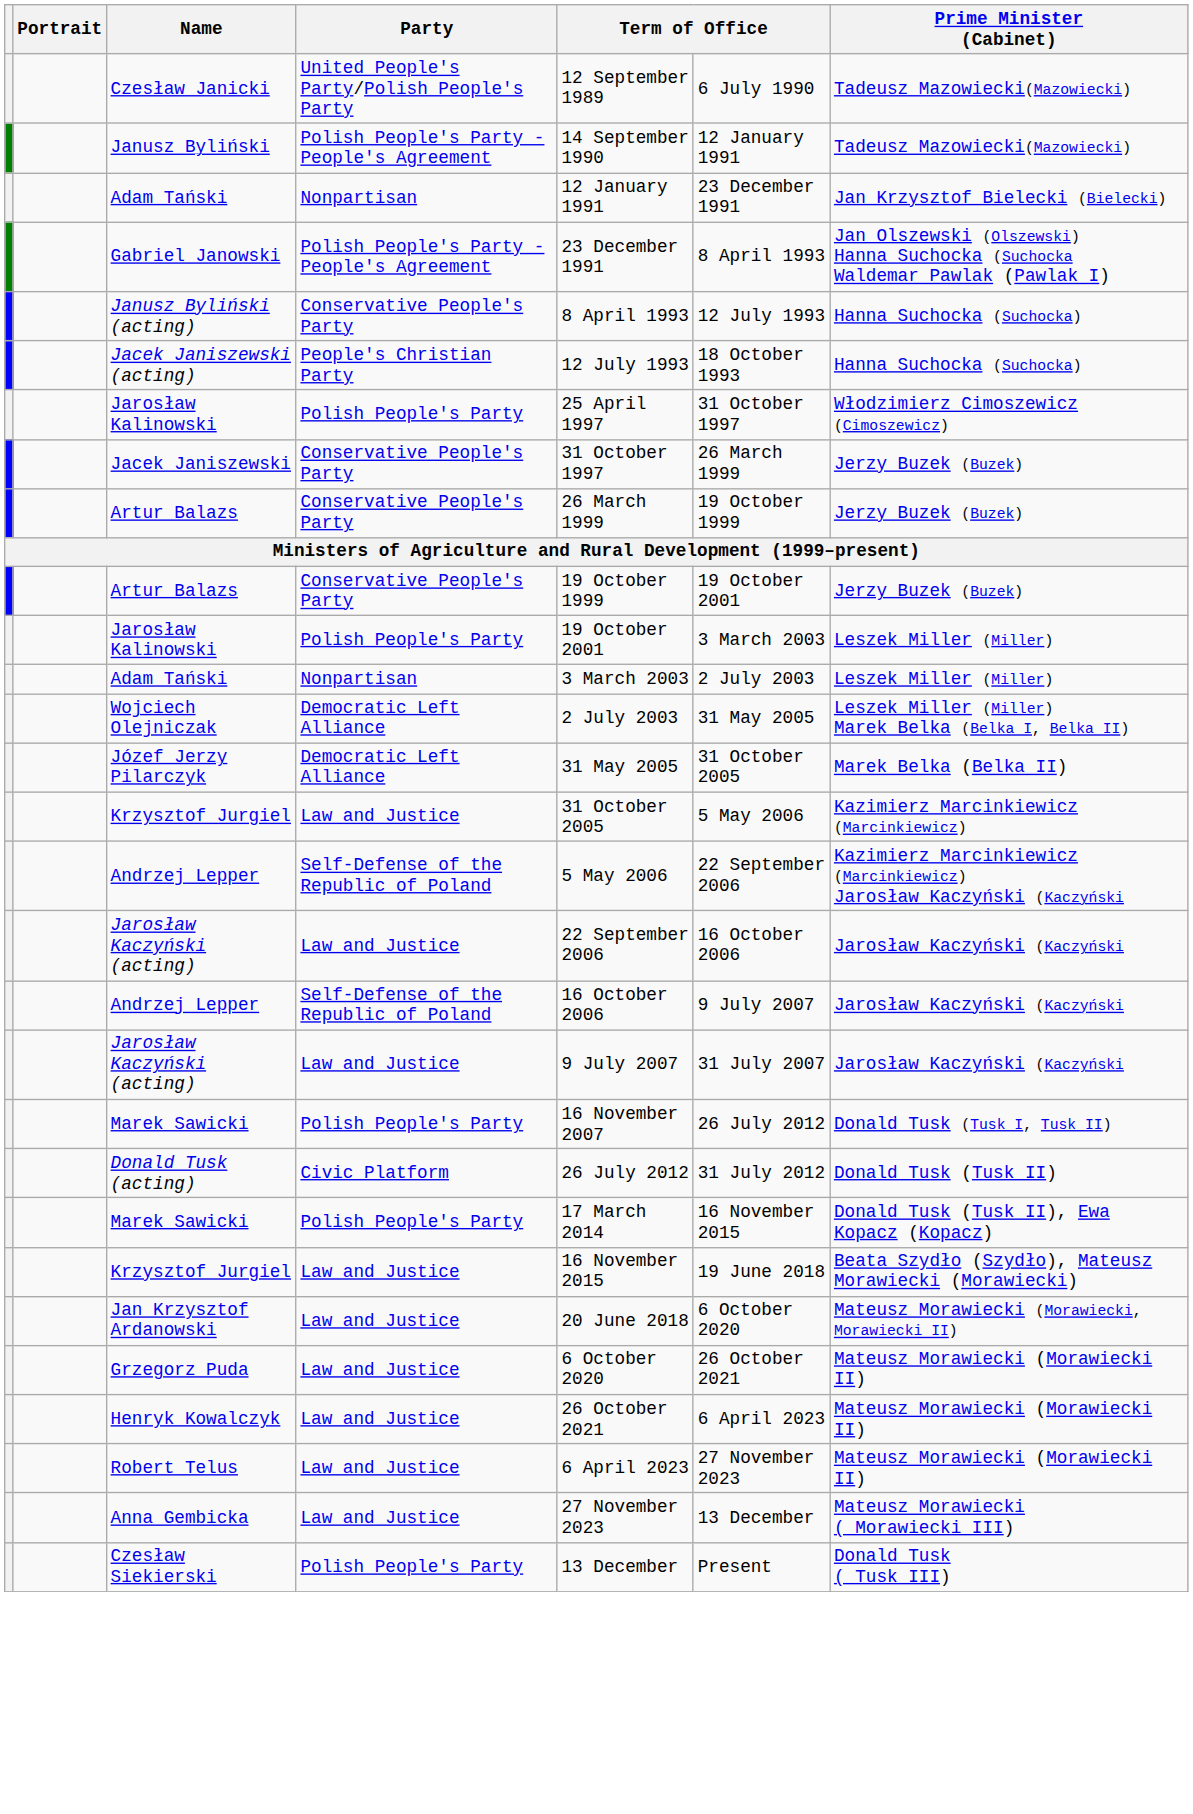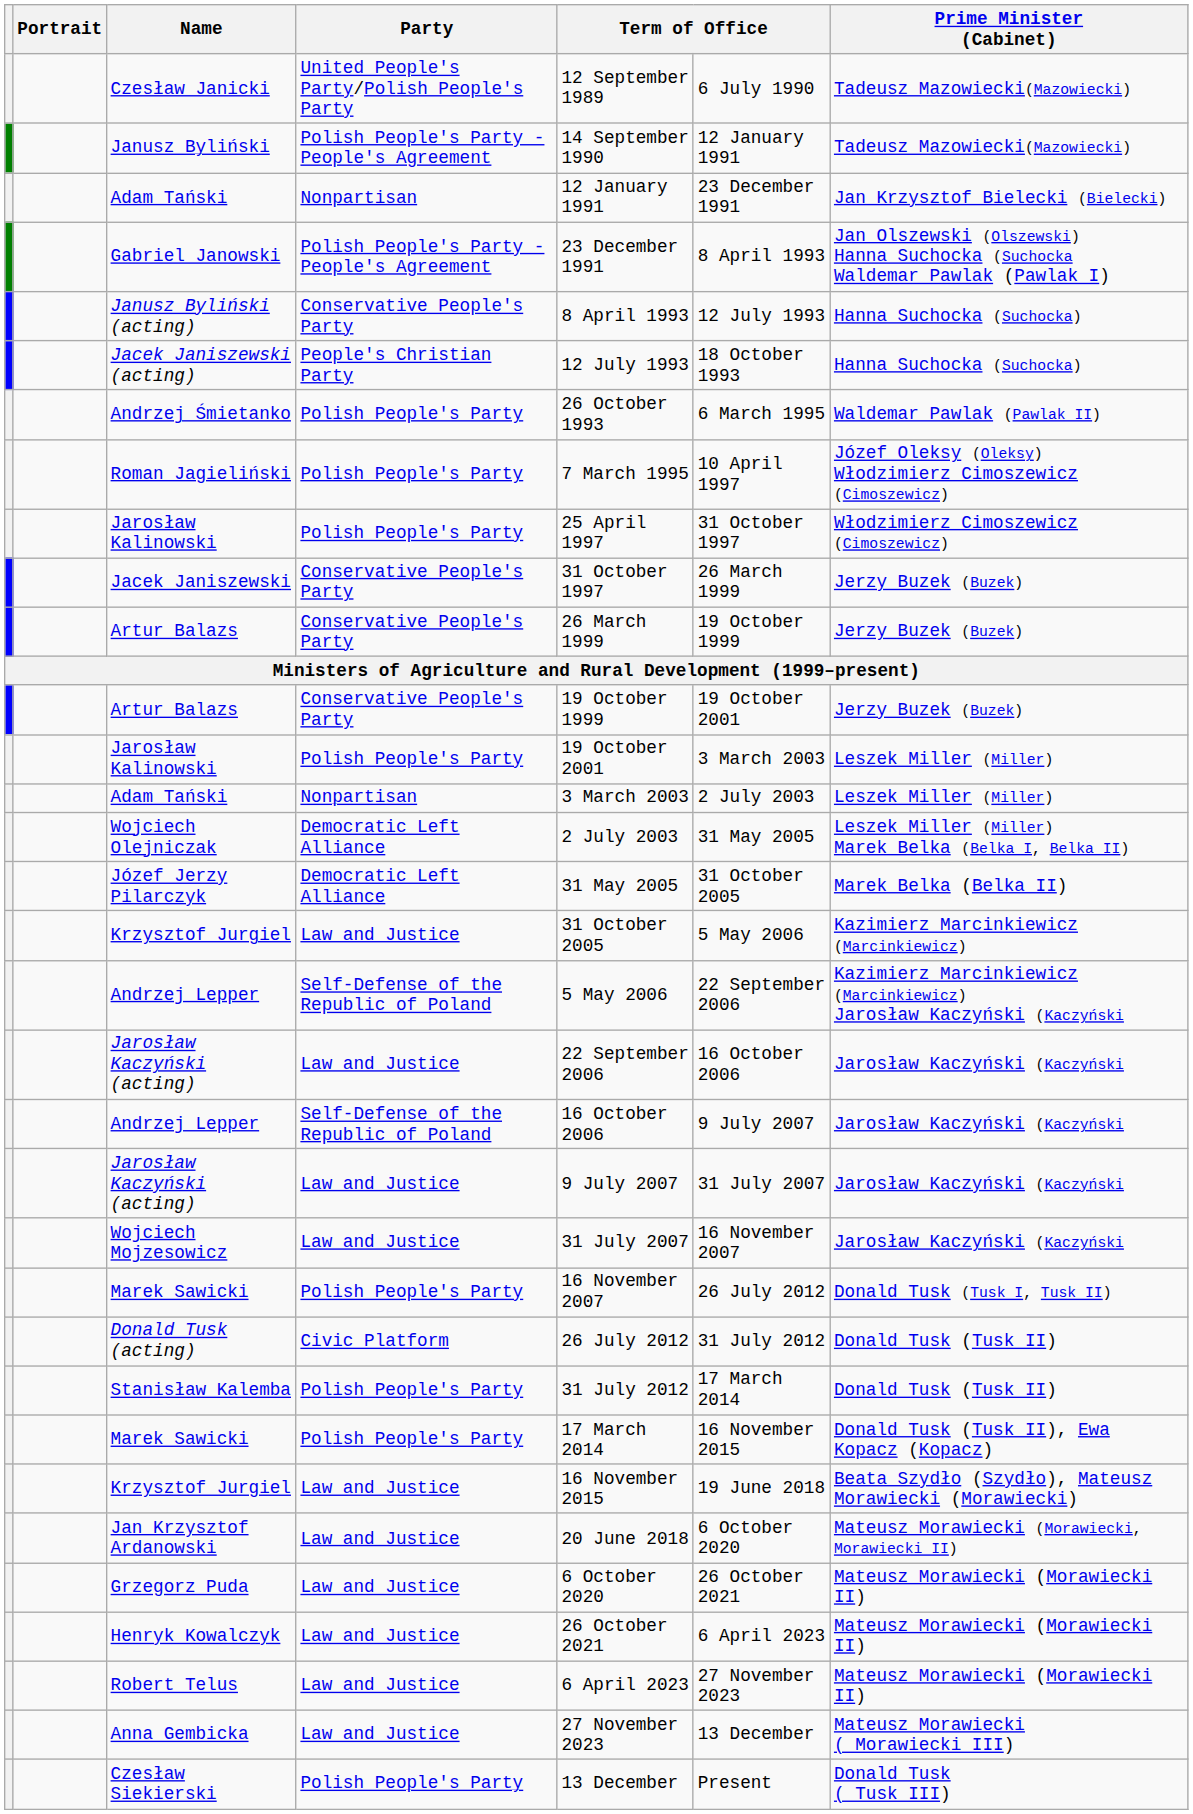+ row: (201, 415)
+ row: (201, 474)
+ row: (169, 1243)
+ row: (201, 1390)
